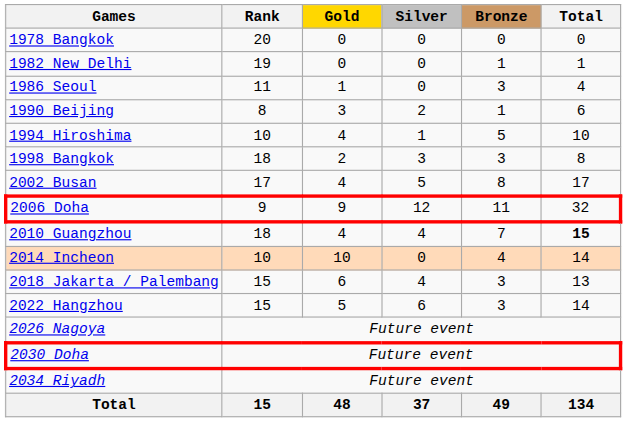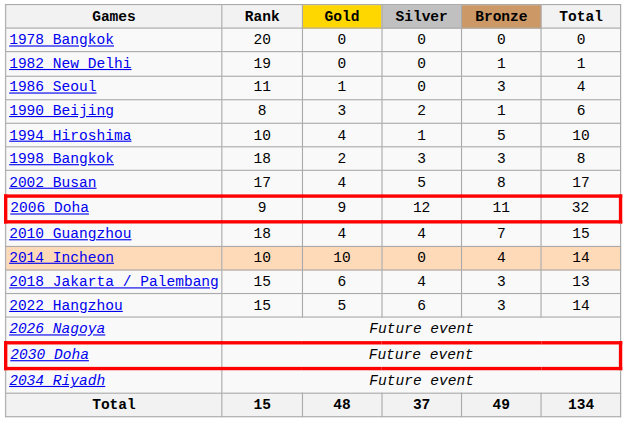(581, 234) bold -> (581, 234) normal
